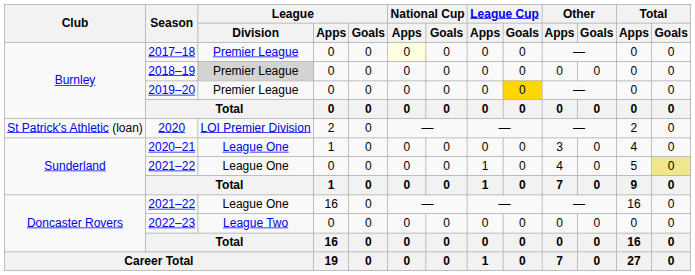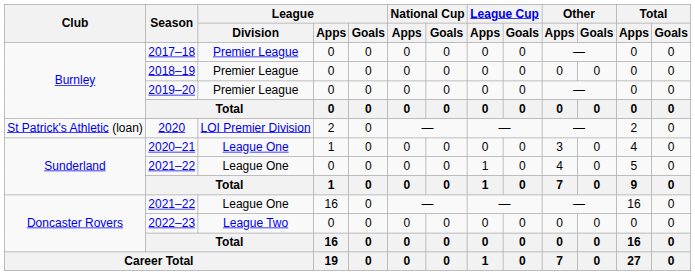(407, 52) lightyellow background -> (407, 52) no background
(256, 71) lightgrey background -> (256, 71) no background
(522, 90) gold background -> (522, 90) no background
(671, 166) khaki background -> (671, 166) no background
